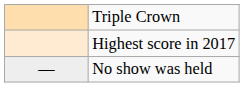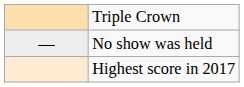rows swapped: (164, 43) <-> (152, 69)
